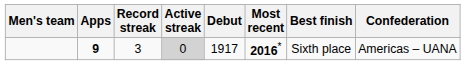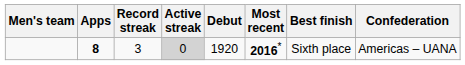(96, 49) 9 -> (96, 49) 8
(224, 49) 1917 -> (224, 49) 1920
